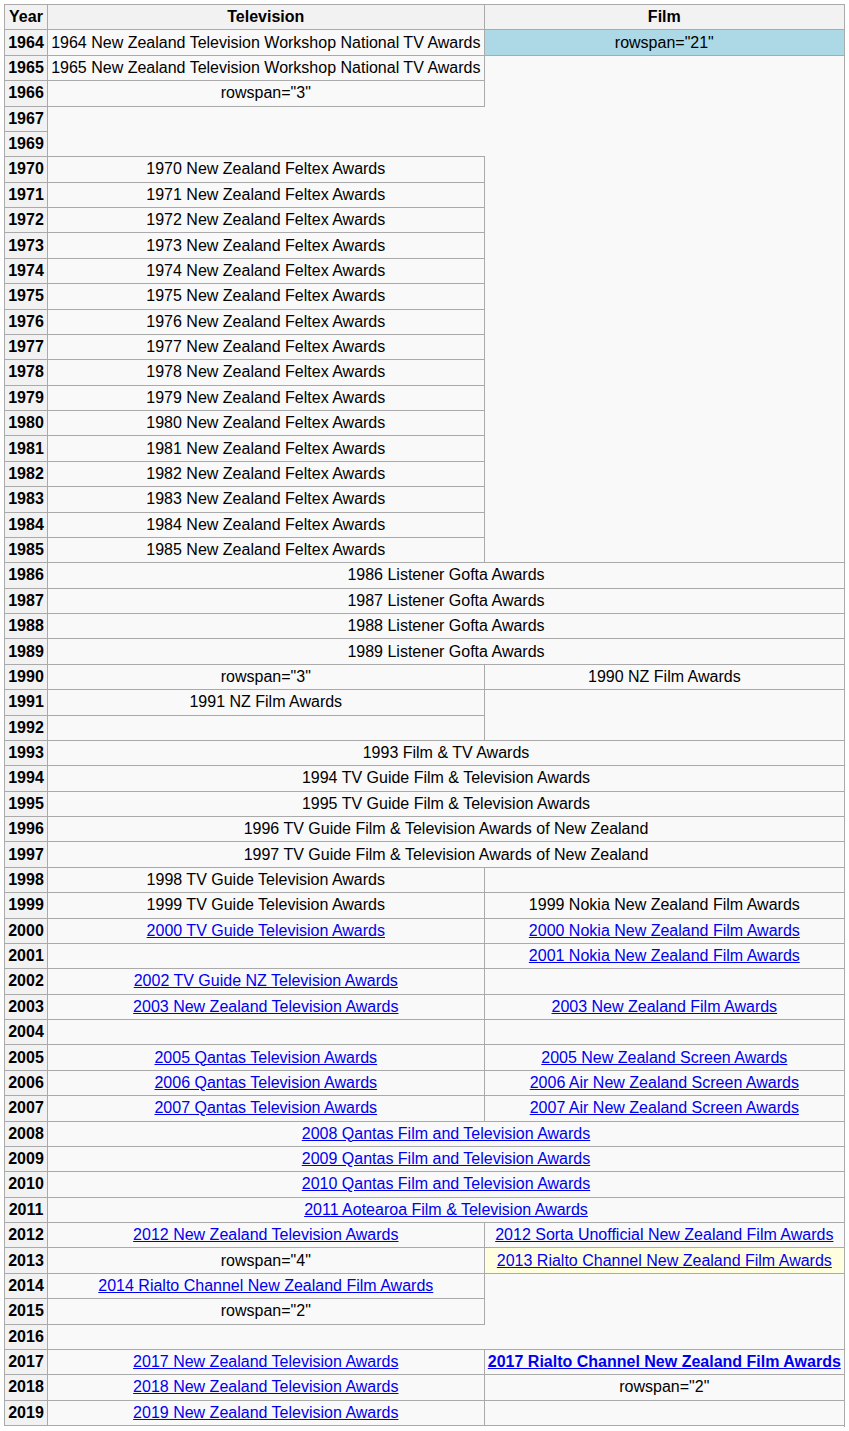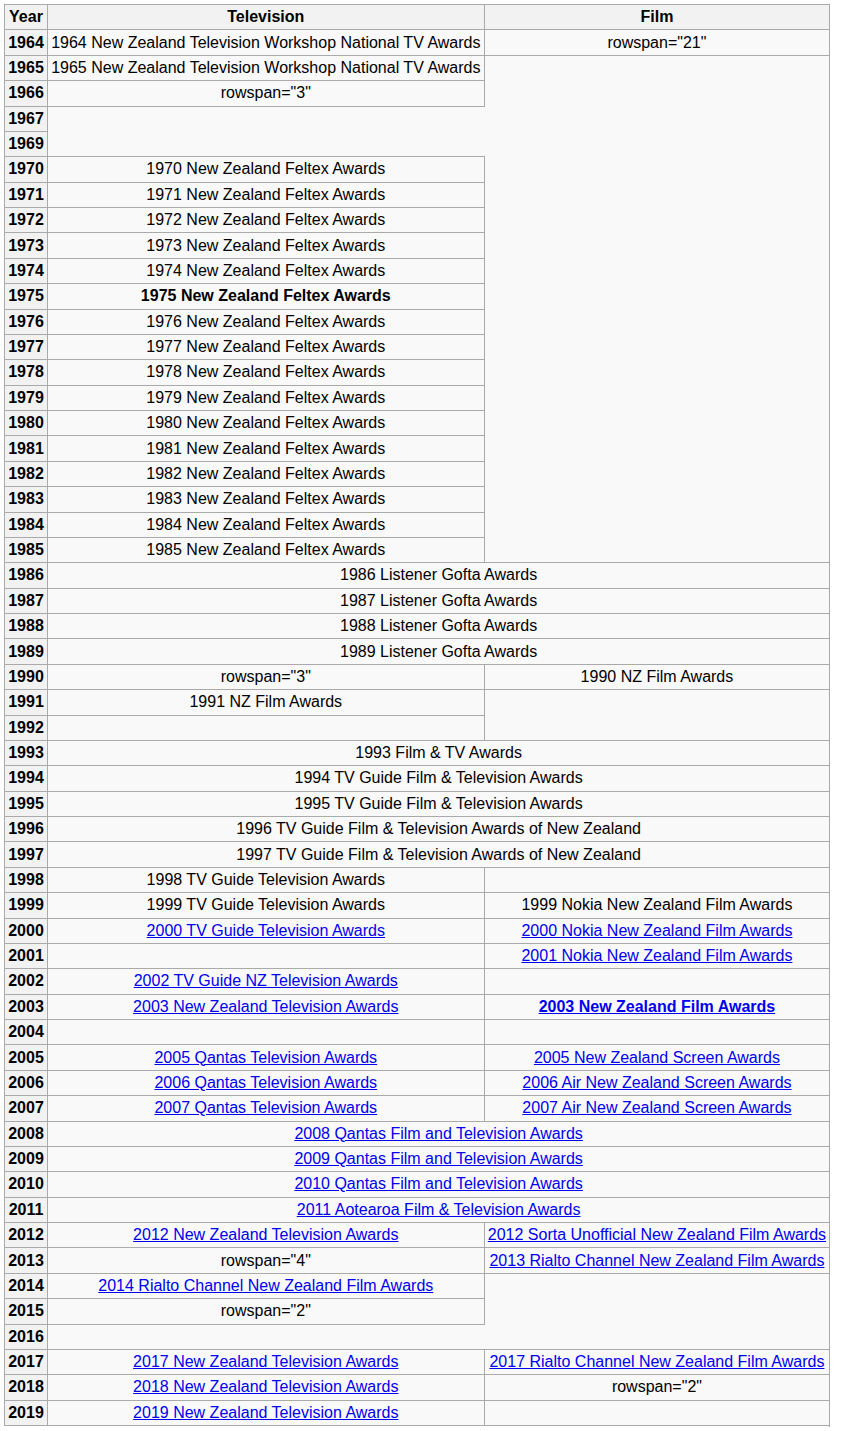(664, 42) lightblue background -> (657, 42) no background
(266, 296) normal -> (266, 296) bold
(664, 1006) normal -> (657, 1006) bold
(664, 1260) lightyellow background -> (657, 1260) no background
(664, 1362) bold -> (657, 1362) normal
